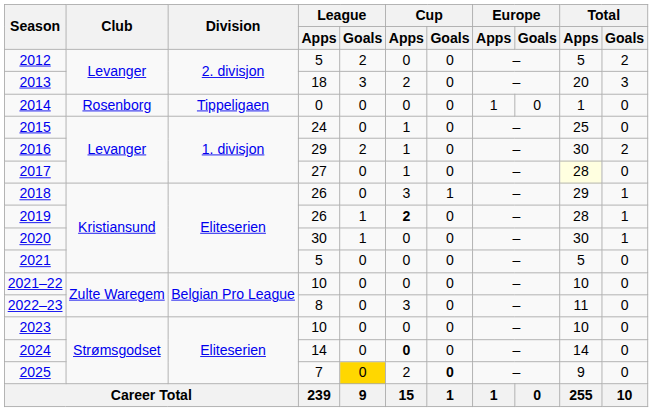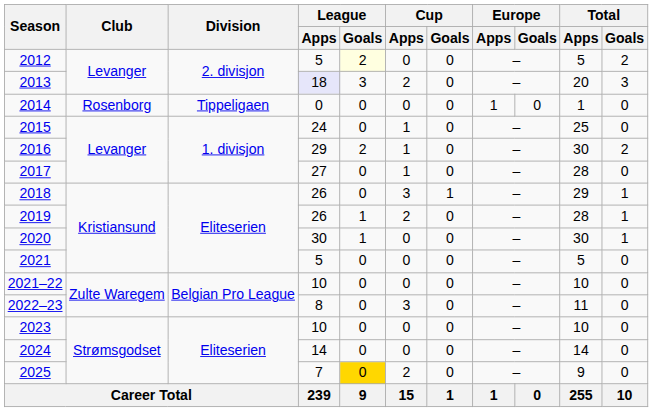(363, 60) no background -> (363, 60) lightyellow background
(319, 82) no background -> (319, 82) lavender background
(581, 171) lightyellow background -> (581, 171) no background
(406, 216) bold -> (406, 216) normal
(406, 350) bold -> (406, 350) normal
(450, 372) bold -> (450, 372) normal
